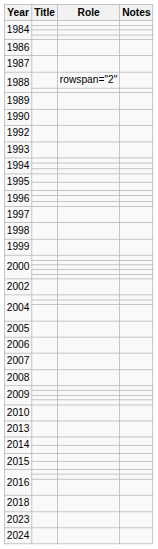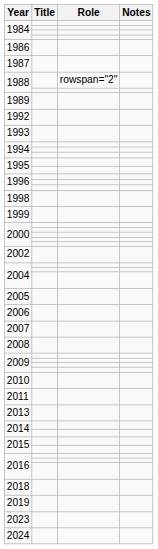- row: (18, 117)
- row: (18, 214)
+ row: (18, 396)
+ row: (18, 503)
